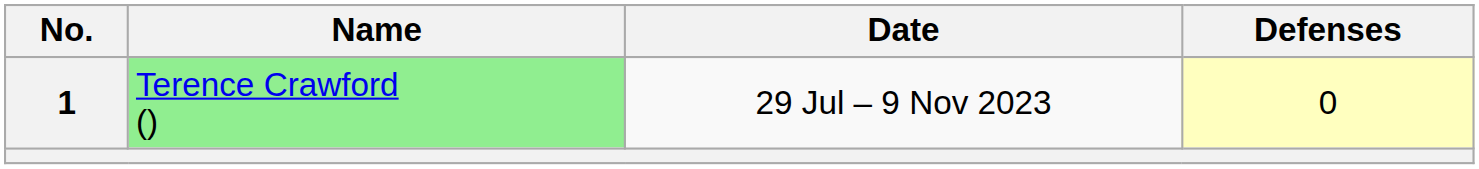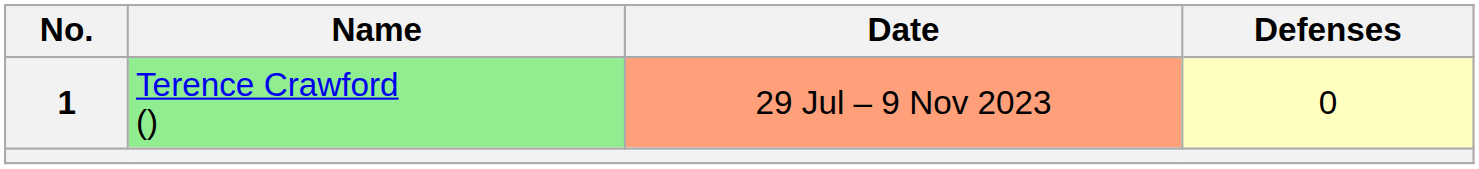(904, 102) no background -> (904, 102) lightsalmon background
